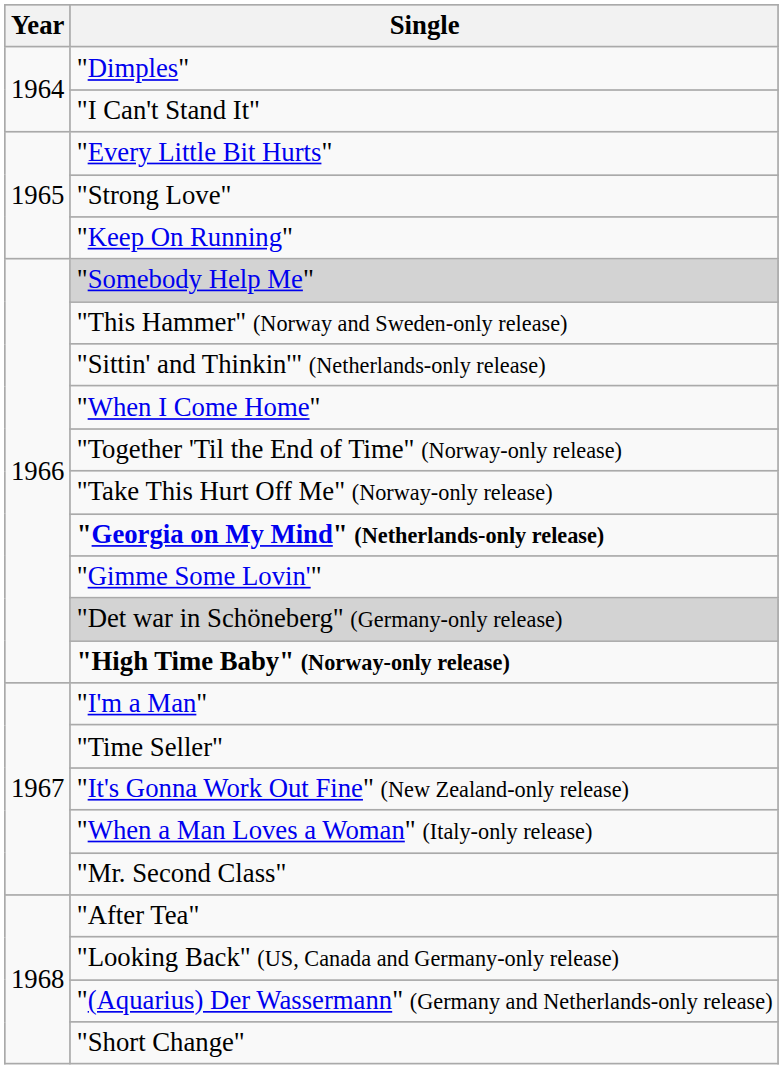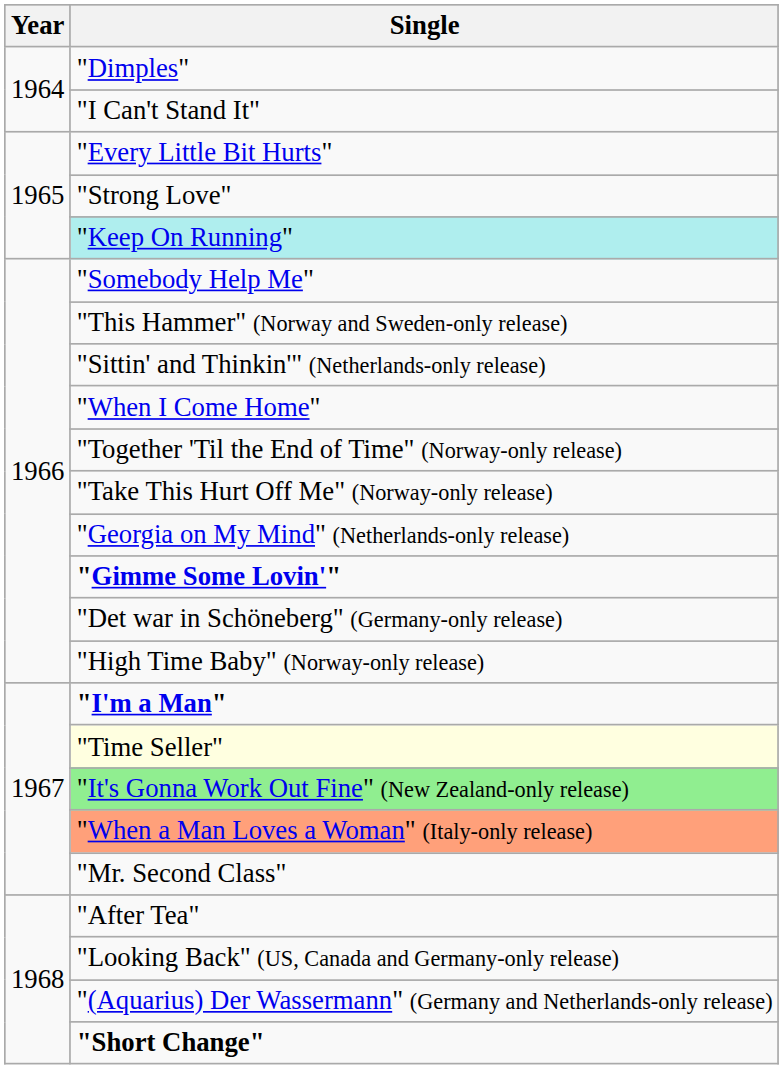(185, 237) no background -> (185, 237) paleturquoise background
(195, 279) lightgrey background -> (195, 279) no background
(341, 534) bold -> (323, 534) normal
(199, 576) normal -> (209, 576) bold
(320, 618) lightgrey background -> (320, 618) no background
(293, 661) bold -> (281, 661) normal
(142, 703) normal -> (152, 703) bold
(150, 746) no background -> (150, 746) lightyellow background
(353, 788) no background -> (353, 788) lightgreen background
(335, 830) no background -> (335, 830) lightsalmon background
(161, 1042) normal -> (171, 1042) bold
